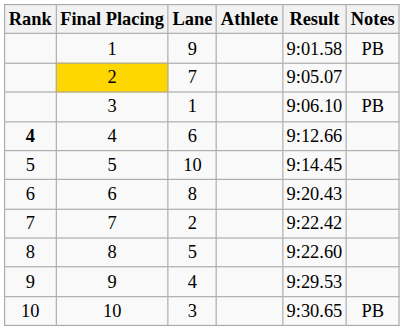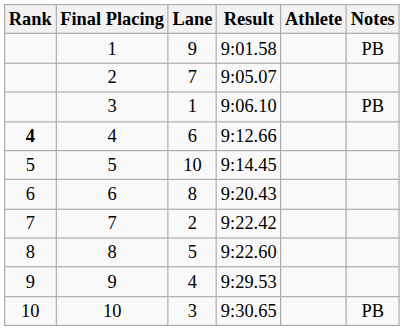columns swapped: (249, 19) <-> (314, 19)
(112, 77) gold background -> (112, 77) no background
